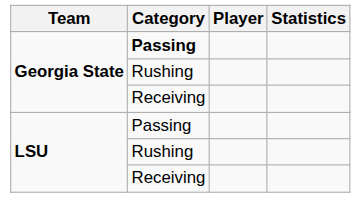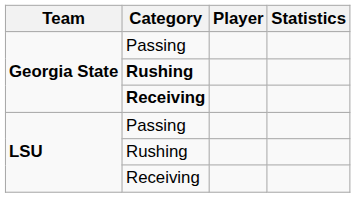(164, 45) bold -> (156, 45) normal
(162, 71) normal -> (160, 71) bold
(168, 98) normal -> (166, 98) bold
